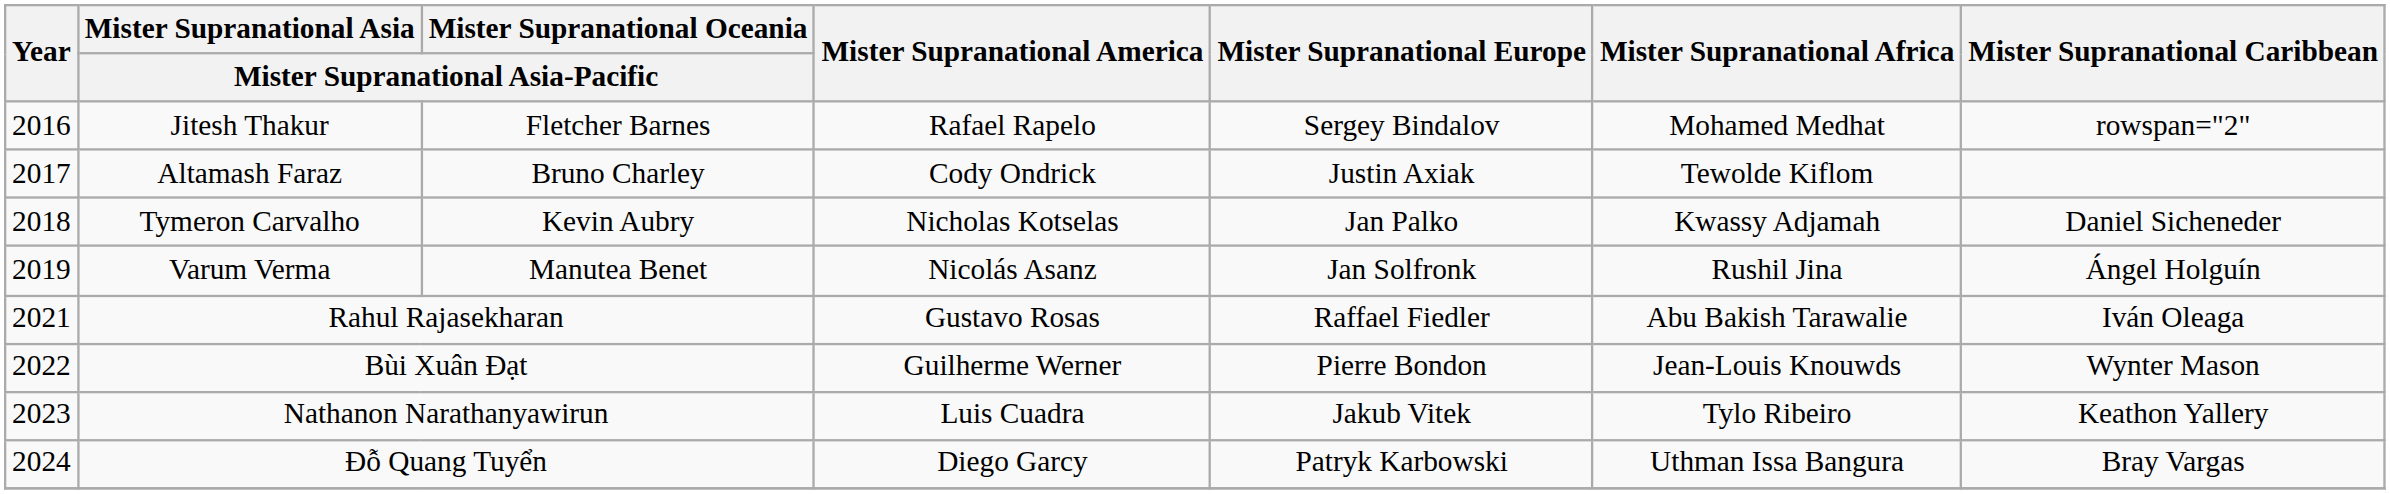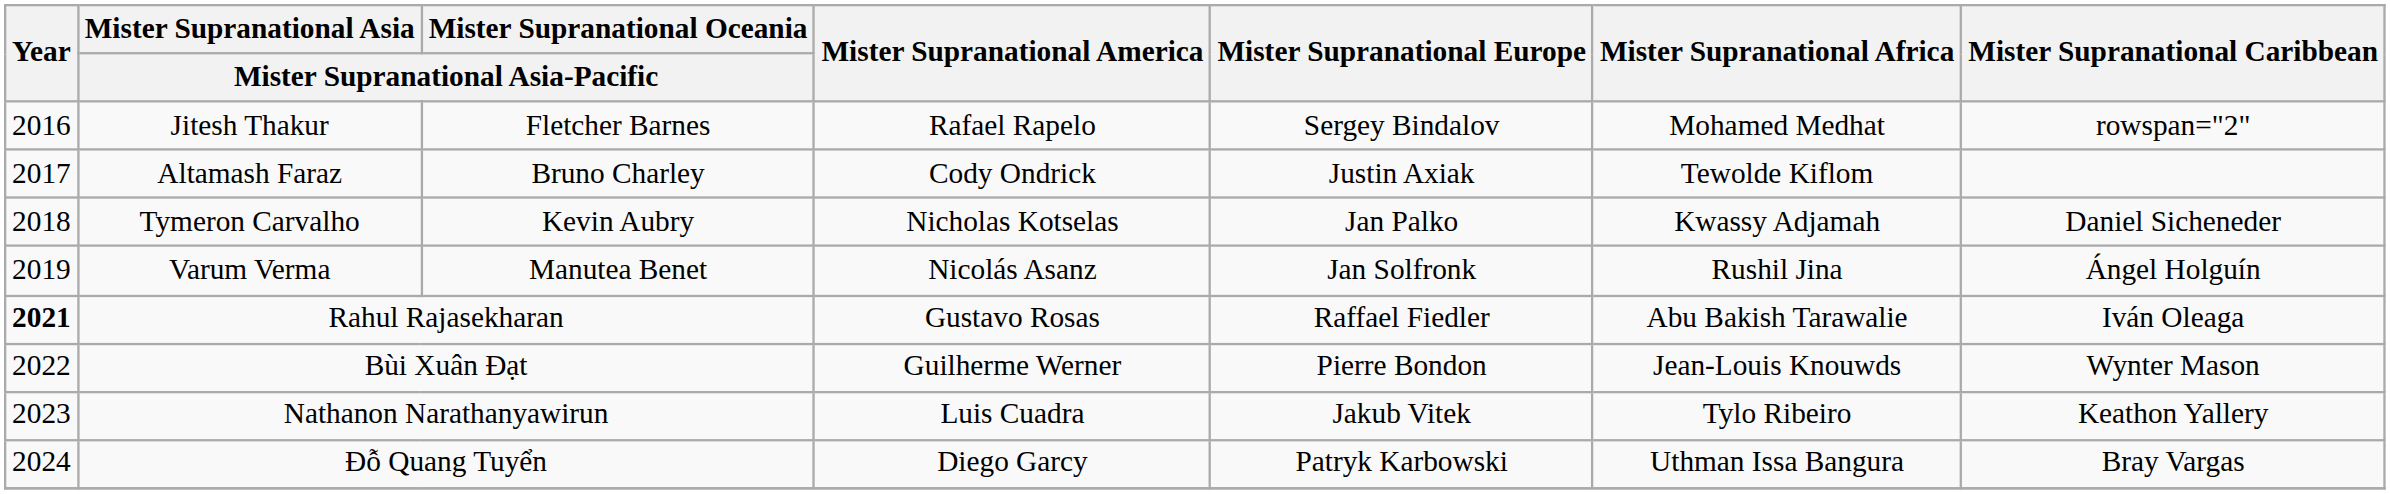(41, 318) normal -> (41, 318) bold
